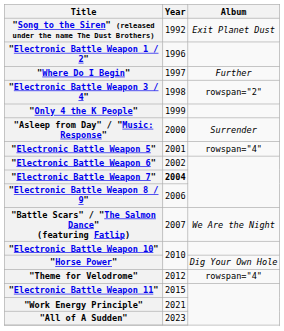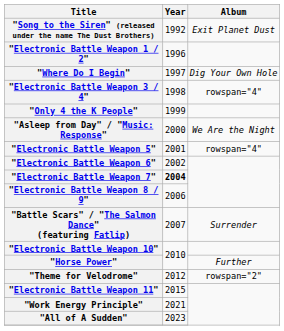(234, 73) Further -> (234, 73) Dig Your Own Hole
(234, 92) rowspan="2" -> (234, 92) rowspan="4"
(234, 130) Surrender -> (234, 130) We Are the Night
(234, 225) We Are the Night -> (234, 225) Surrender
(234, 262) Dig Your Own Hole -> (234, 262) Further
(234, 276) rowspan="4" -> (234, 276) rowspan="2"
